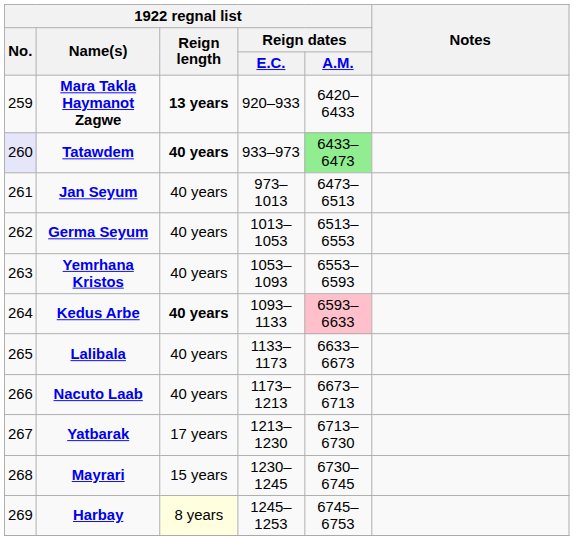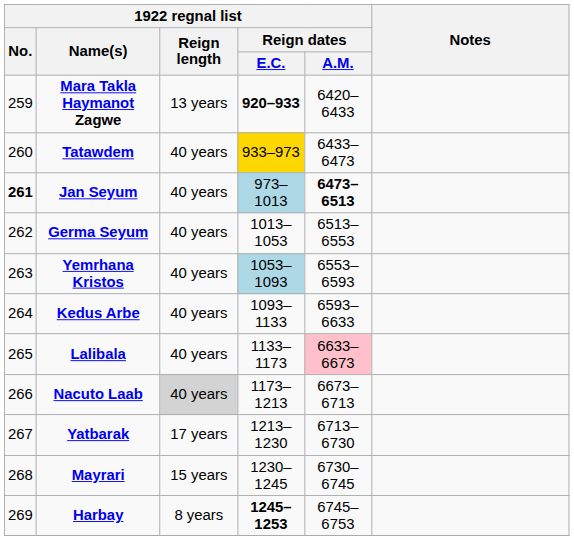(199, 103) bold -> (199, 103) normal
(271, 103) normal -> (271, 103) bold
(20, 152) lavender background -> (20, 152) no background
(199, 152) bold -> (199, 152) normal
(271, 152) no background -> (271, 152) gold background
(338, 152) lightgreen background -> (338, 152) no background
(20, 192) normal -> (20, 192) bold
(271, 192) no background -> (271, 192) lightblue background
(338, 192) normal -> (338, 192) bold
(271, 273) no background -> (271, 273) lightblue background
(199, 313) bold -> (199, 313) normal
(338, 313) pink background -> (338, 313) no background
(338, 354) no background -> (338, 354) pink background
(199, 394) no background -> (199, 394) lightgrey background
(199, 515) lightyellow background -> (199, 515) no background
(271, 515) normal -> (271, 515) bold
